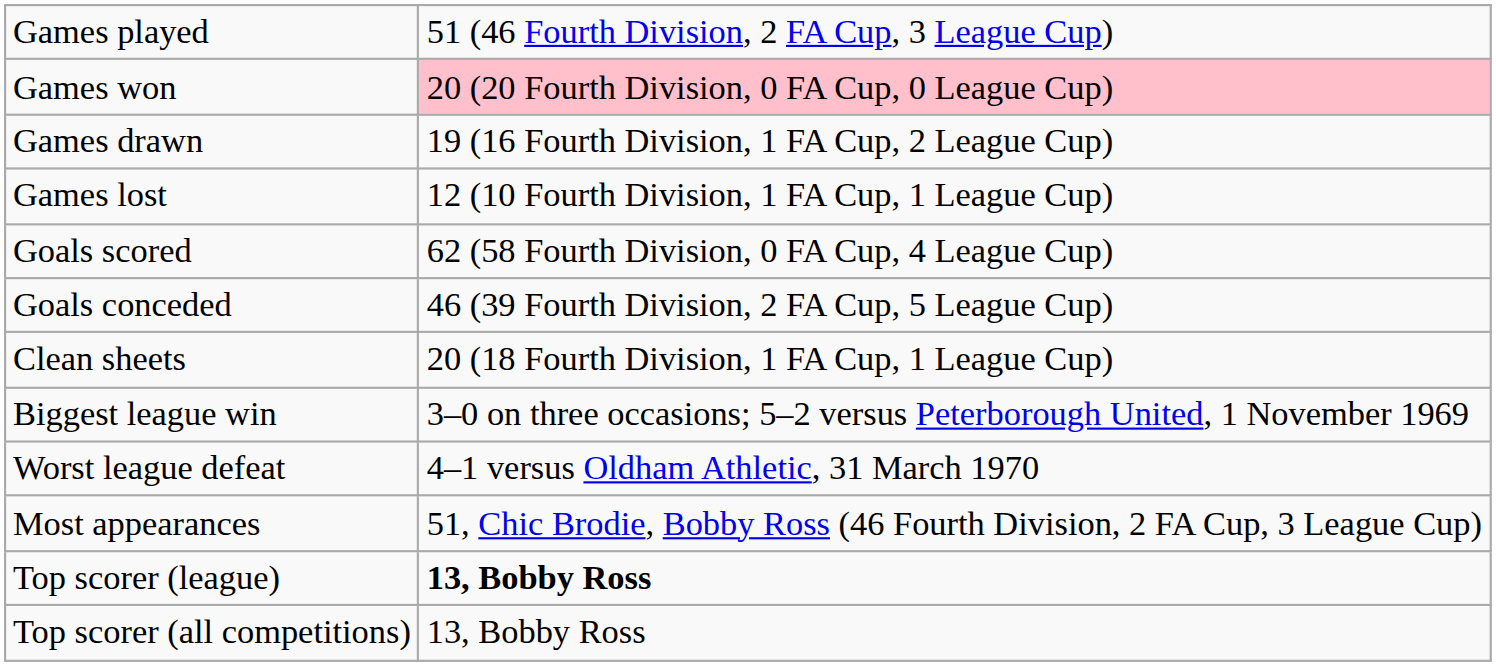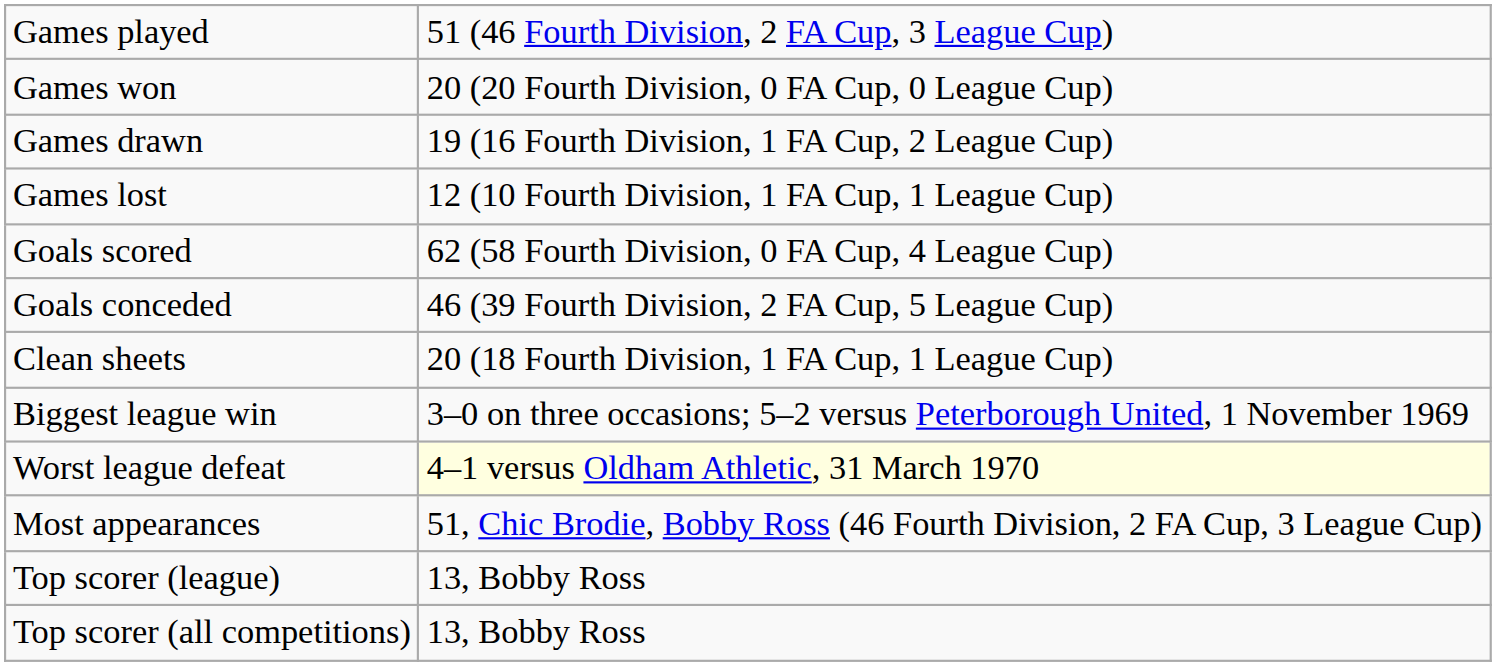(770, 86) pink background -> (770, 86) no background
(733, 468) no background -> (733, 468) lightyellow background
(539, 577) bold -> (536, 577) normal
